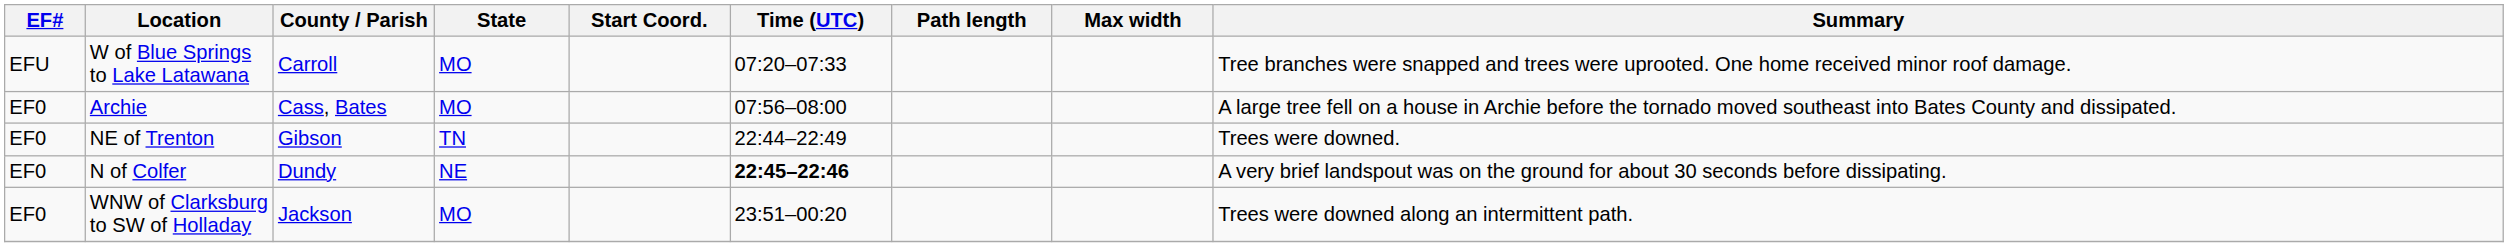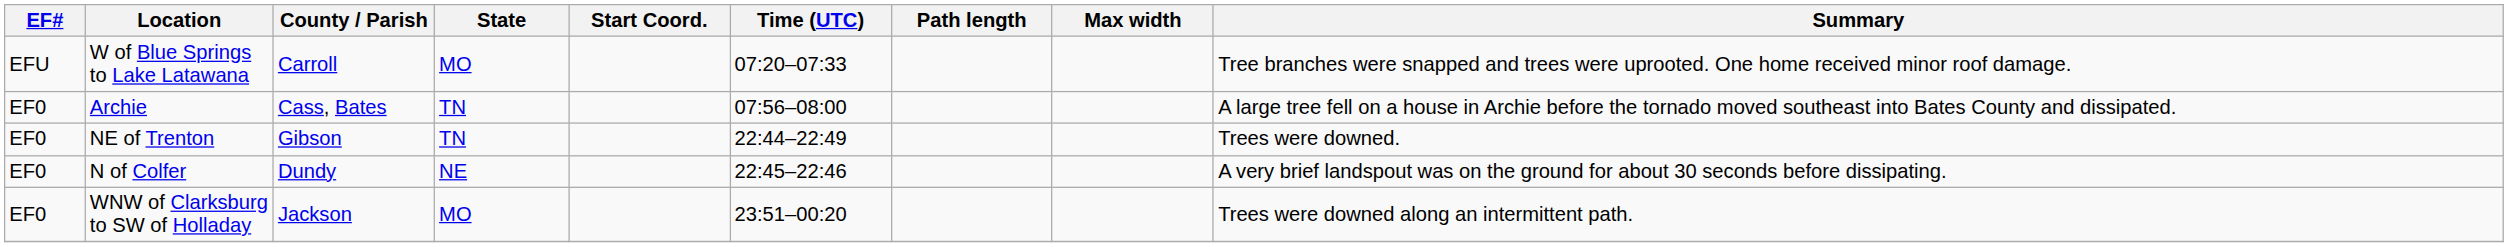(455, 107) MO -> (453, 107) TN
(792, 171) bold -> (791, 171) normal
